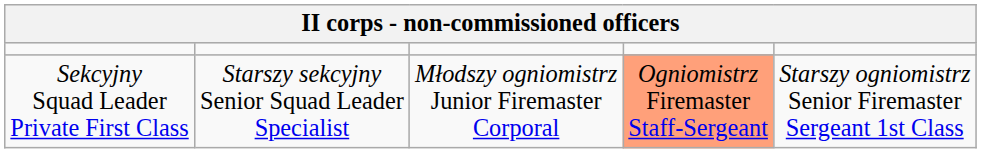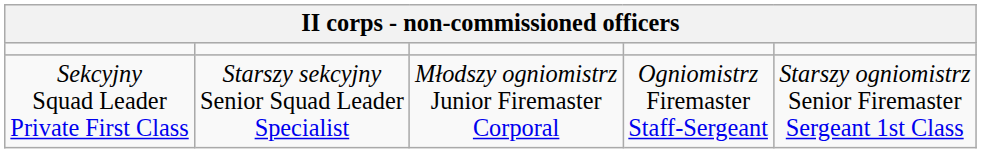(698, 100) lightsalmon background -> (698, 100) no background
